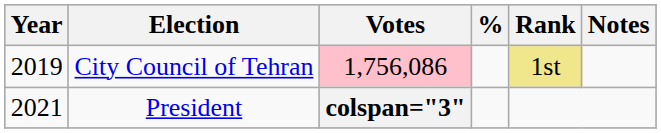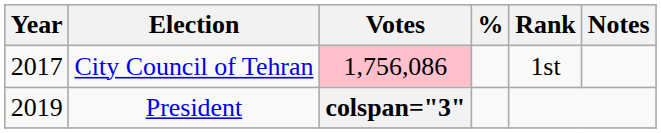(37, 66) 2019 -> (37, 66) 2017
(546, 66) khaki background -> (546, 66) no background
(37, 107) 2021 -> (37, 107) 2019
